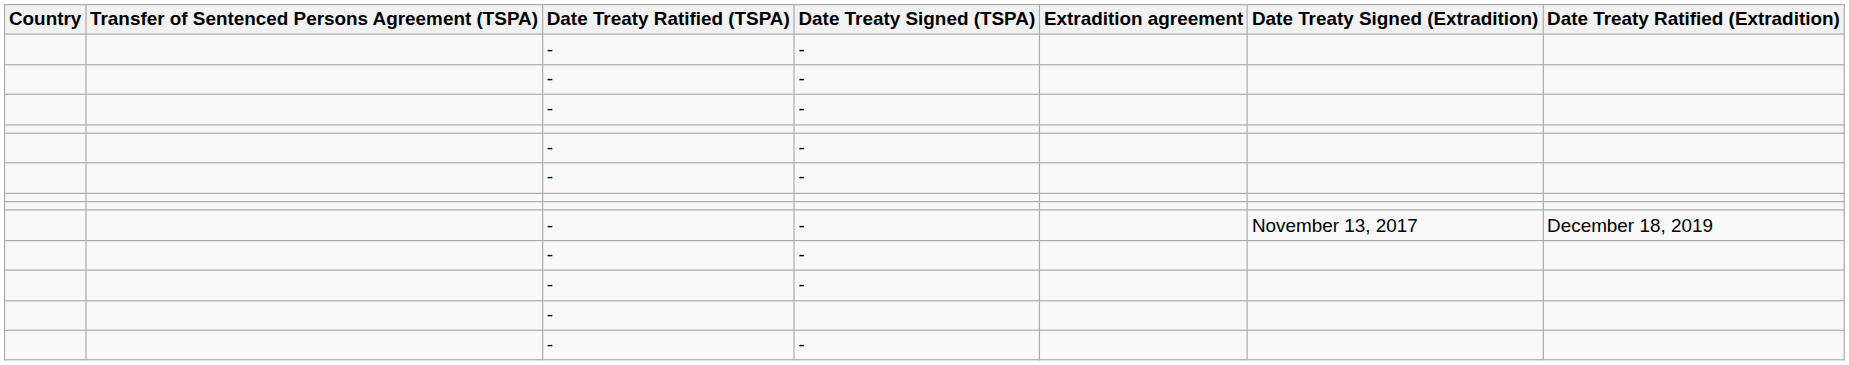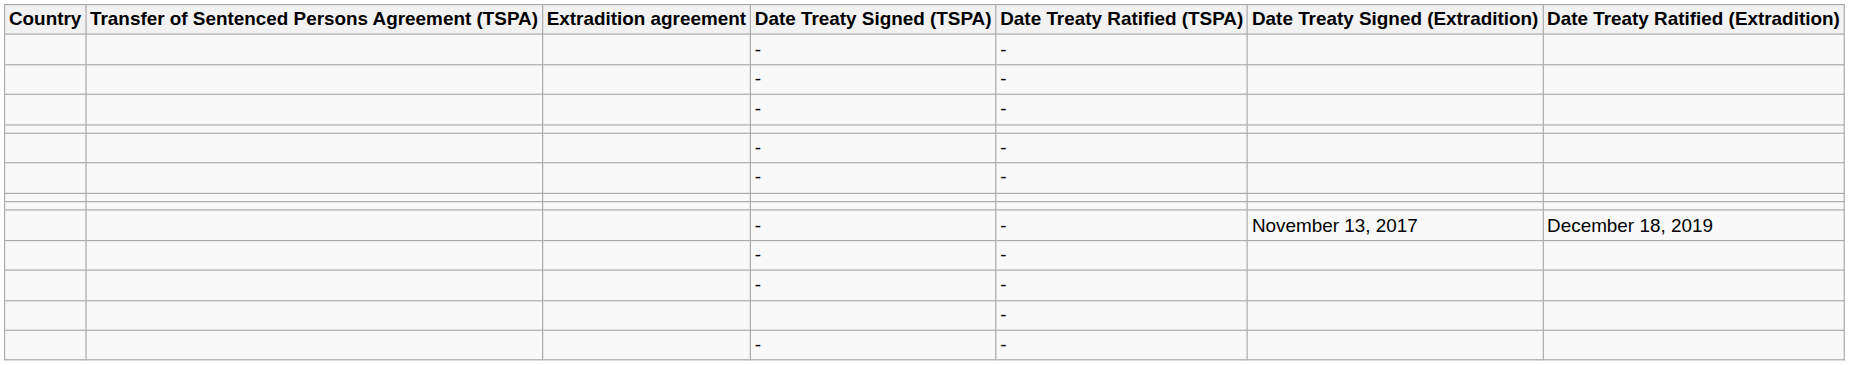columns swapped: (1144, 19) <-> (668, 19)
